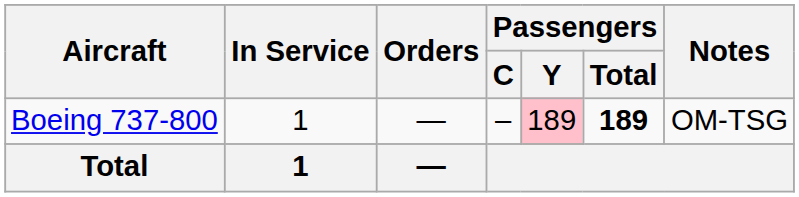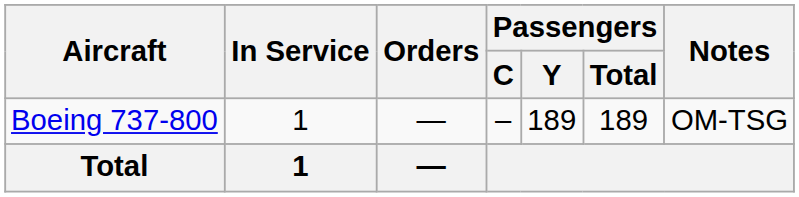(552, 120) pink background -> (552, 120) no background
(624, 120) bold -> (624, 120) normal
